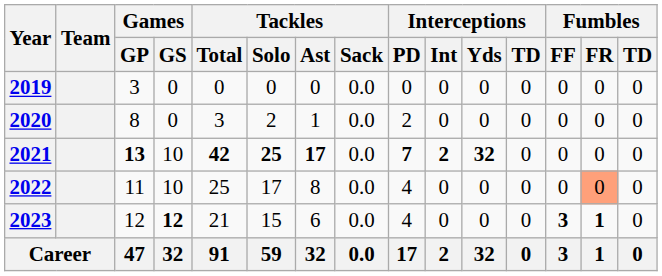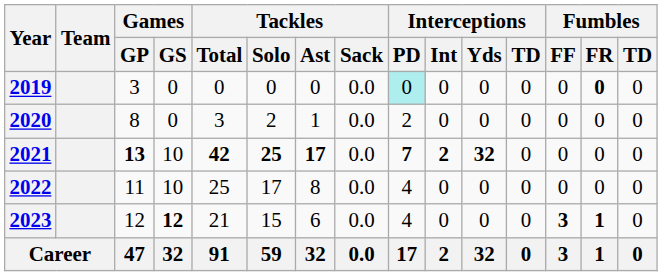(407, 87) no background -> (407, 87) paleturquoise background
(599, 87) normal -> (599, 87) bold
(599, 187) lightsalmon background -> (599, 187) no background
